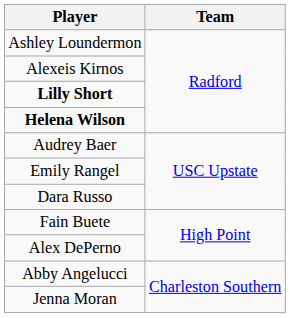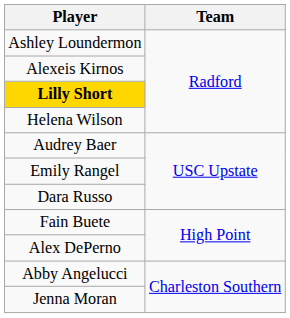(75, 94) no background -> (75, 94) gold background
(75, 119) bold -> (75, 119) normal
